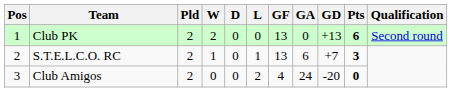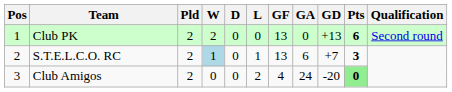(213, 55) no background -> (213, 55) lightblue background
(356, 76) no background -> (356, 76) lightgreen background
